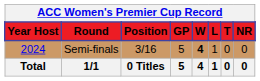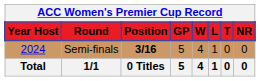(146, 49) normal -> (146, 49) bold
(200, 49) bold -> (200, 49) normal
